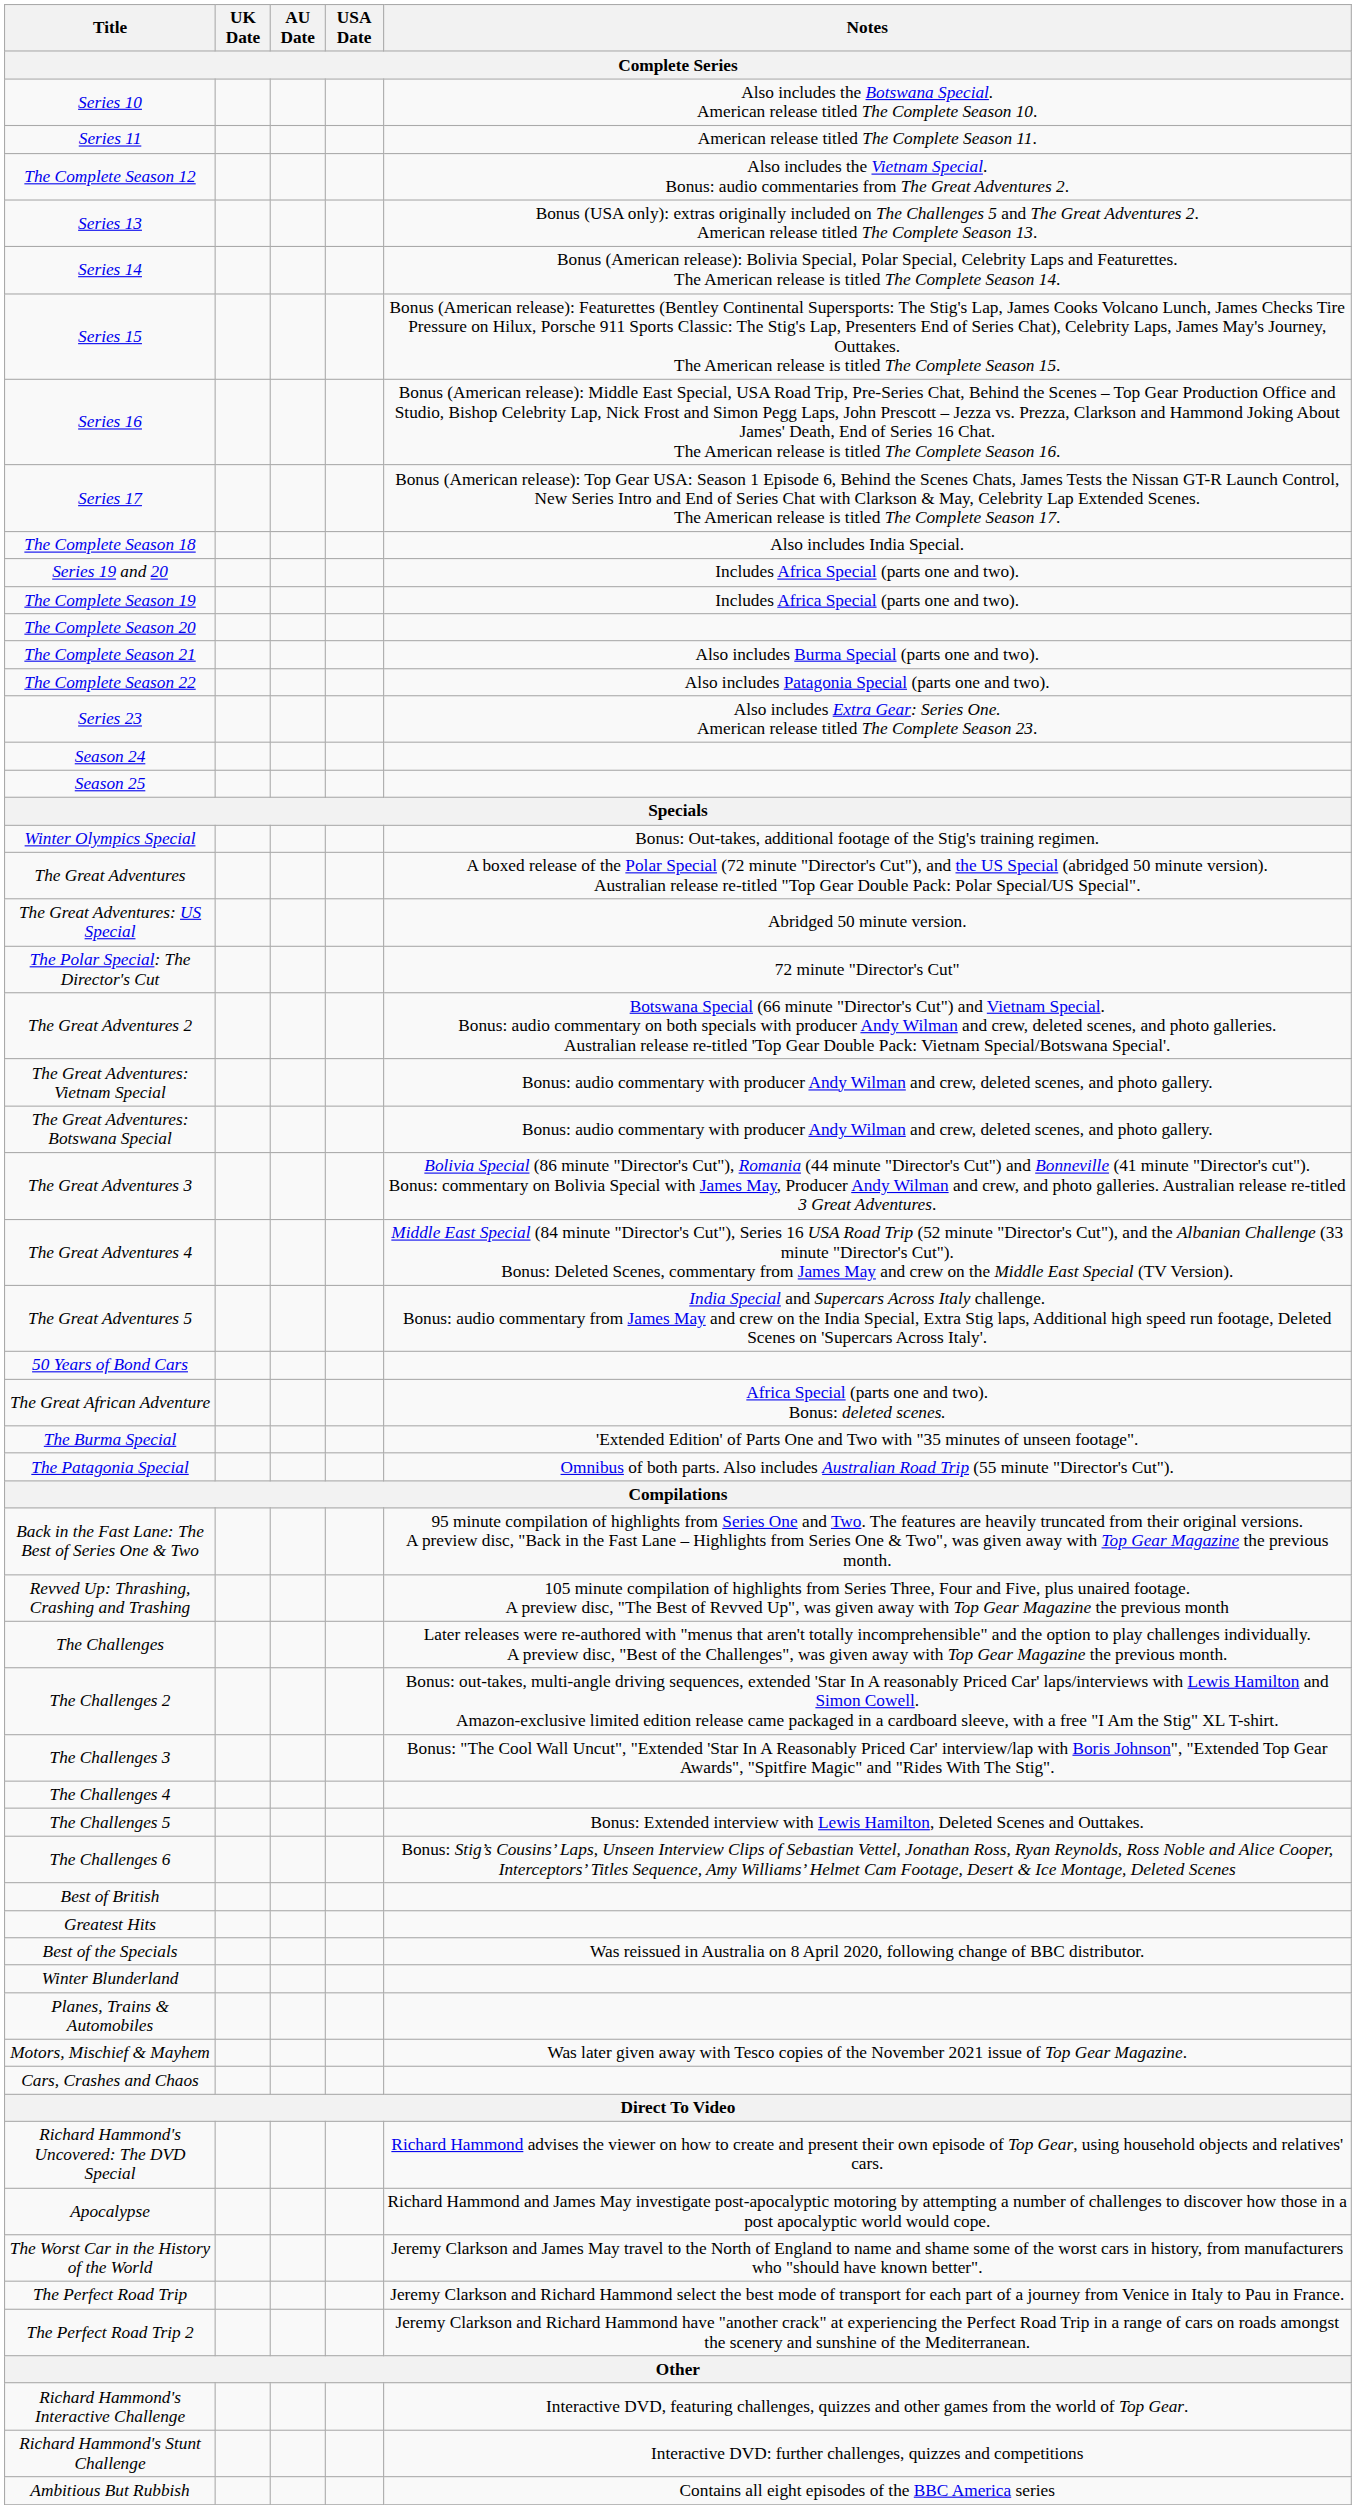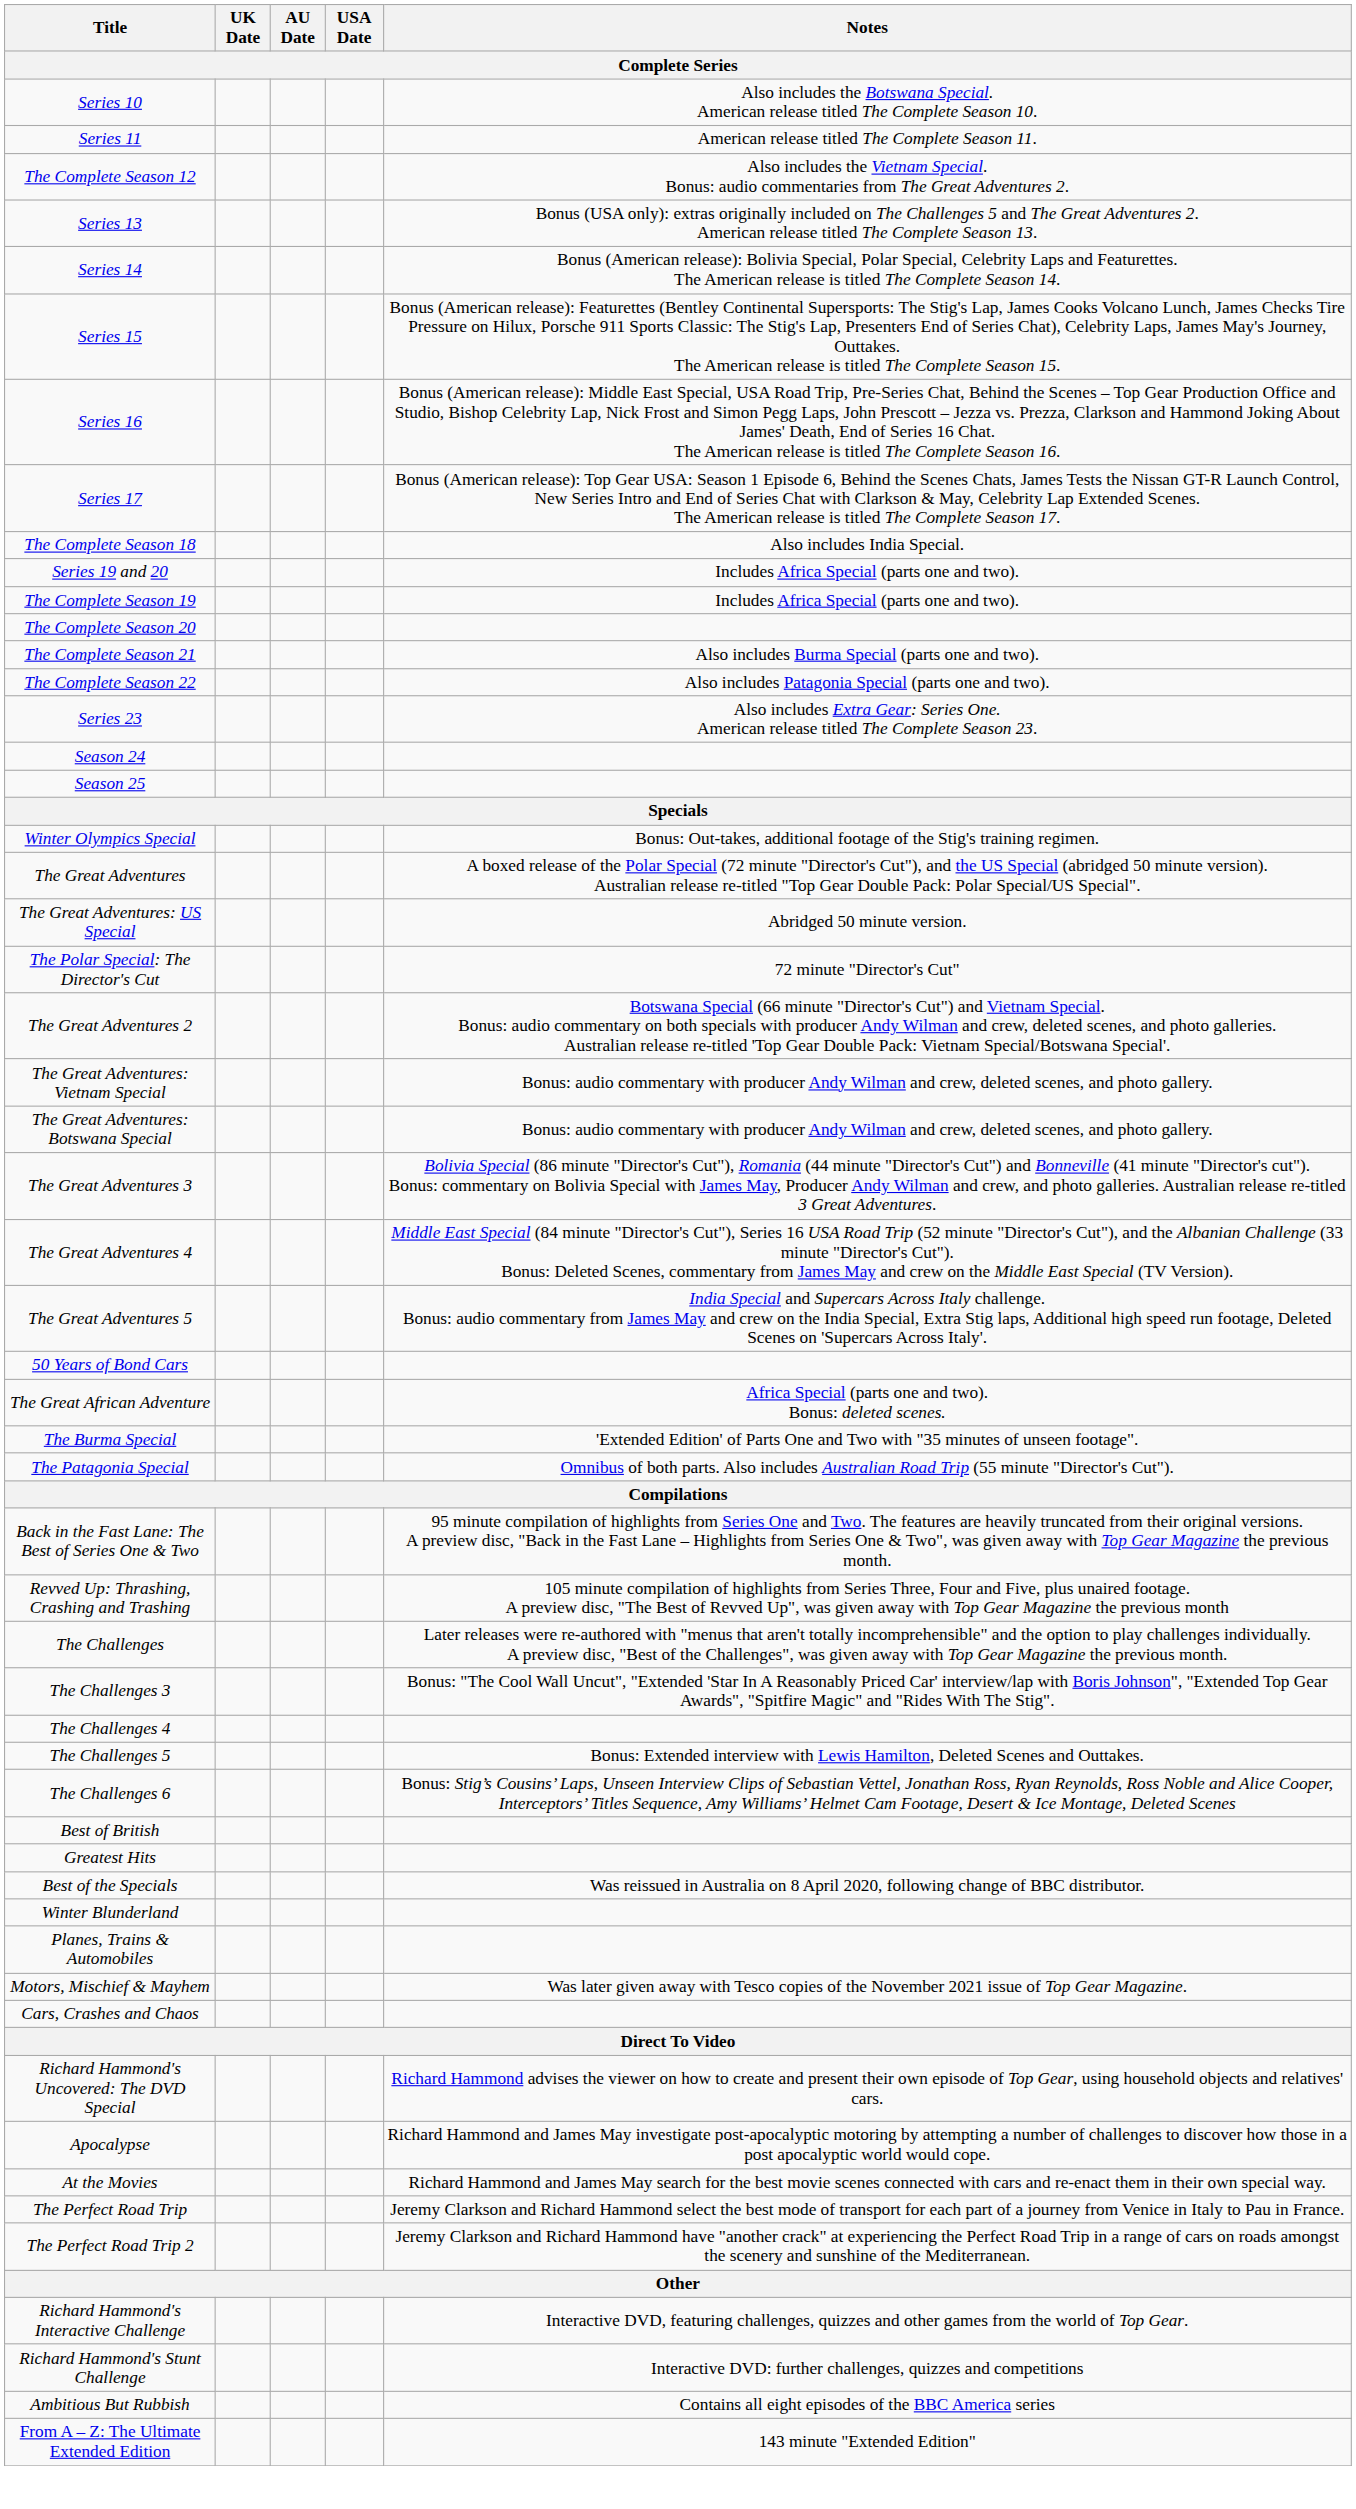- row: (110, 1701)
+ row: (110, 2181)
- row: (110, 2257)
+ row: (110, 2441)
